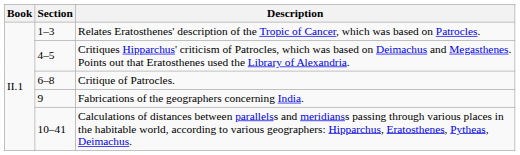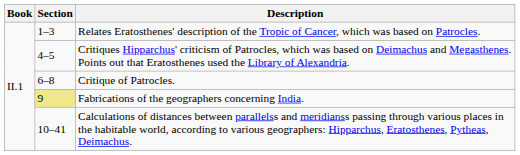(40, 98) no background -> (40, 98) khaki background
